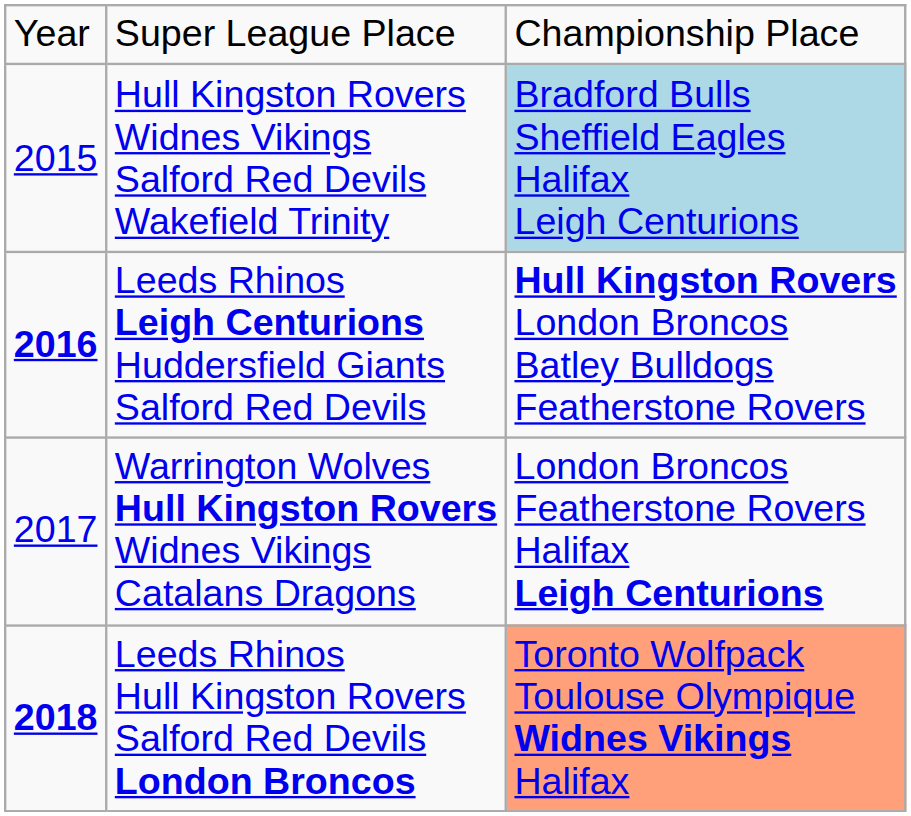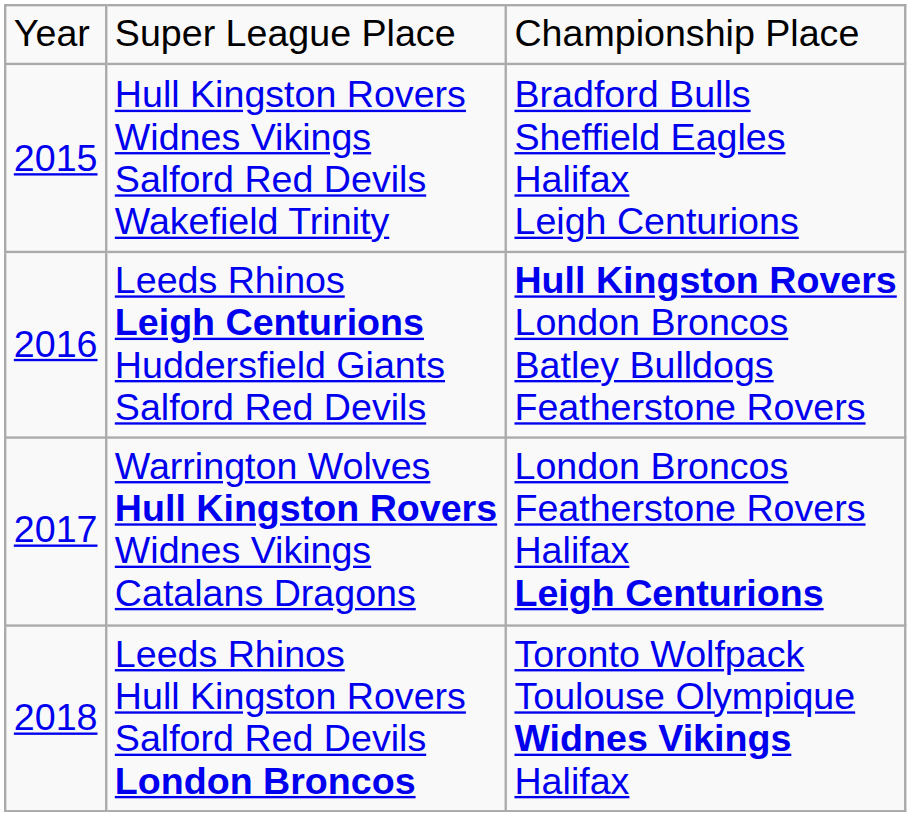(657, 157) lightblue background -> (657, 157) no background
(56, 343) bold -> (56, 343) normal
(56, 716) bold -> (56, 716) normal
(685, 716) lightsalmon background -> (685, 716) no background
